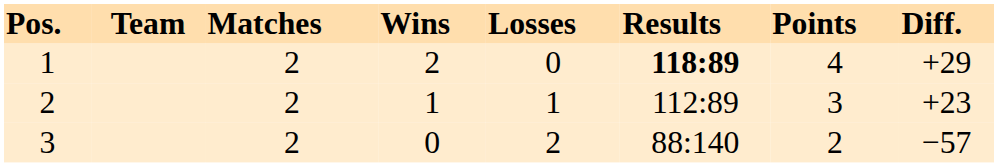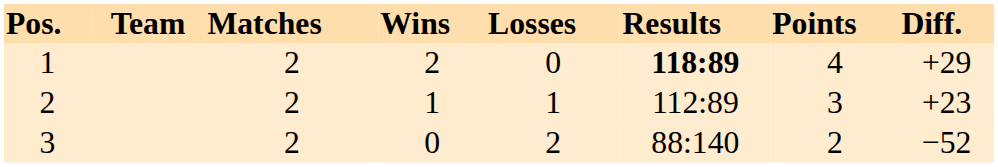(947, 142) −57 -> (947, 142) −52
